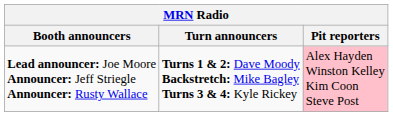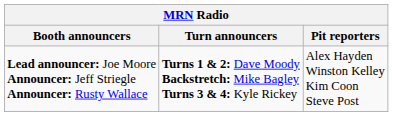(345, 79) pink background -> (345, 79) no background
